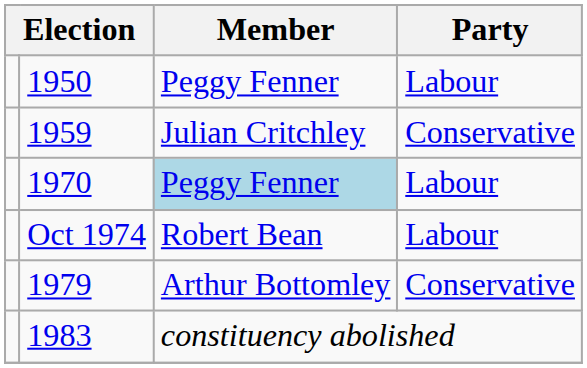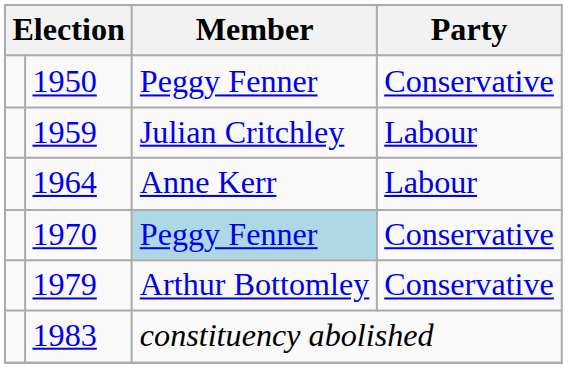(452, 81) Labour -> (469, 81) Conservative
(490, 132) Conservative -> (431, 132) Labour
+ row: (65, 183)
(452, 183) Labour -> (469, 234) Conservative
- row: (87, 234)
